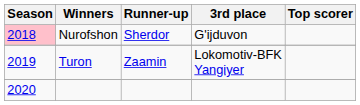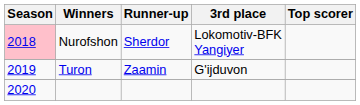(221, 34) G'ijduvon -> (238, 42) Lokomotiv-BFK Yangiyer
(238, 62) Lokomotiv-BFK Yangiyer -> (221, 69) G'ijduvon
